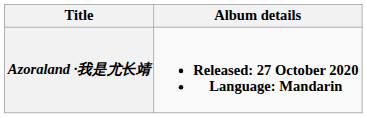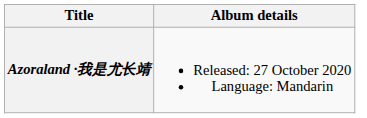(258, 78) bold -> (254, 78) normal
